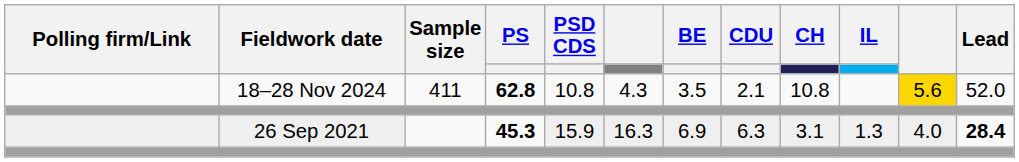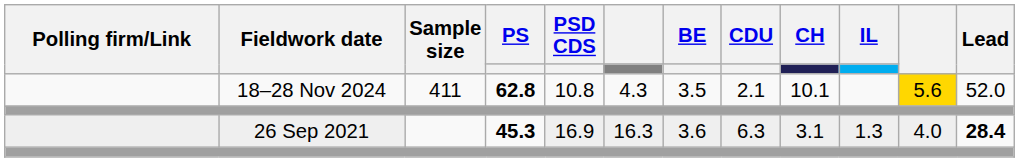(810, 90) 10.8 -> (810, 90) 10.1
(574, 131) 15.9 -> (574, 131) 16.9
(692, 131) 6.9 -> (692, 131) 3.6
